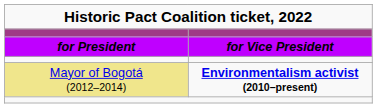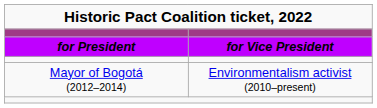(96, 80) khaki background -> (96, 80) no background
(280, 80) bold -> (280, 80) normal
